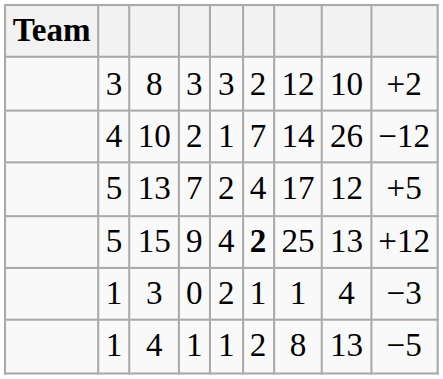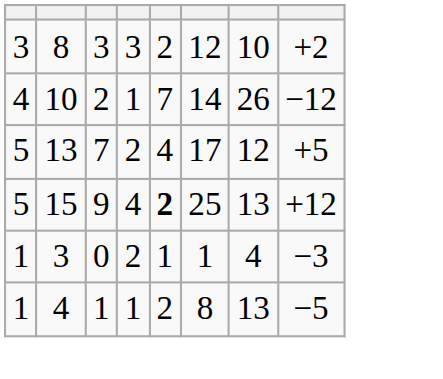- column: (52, 30)
